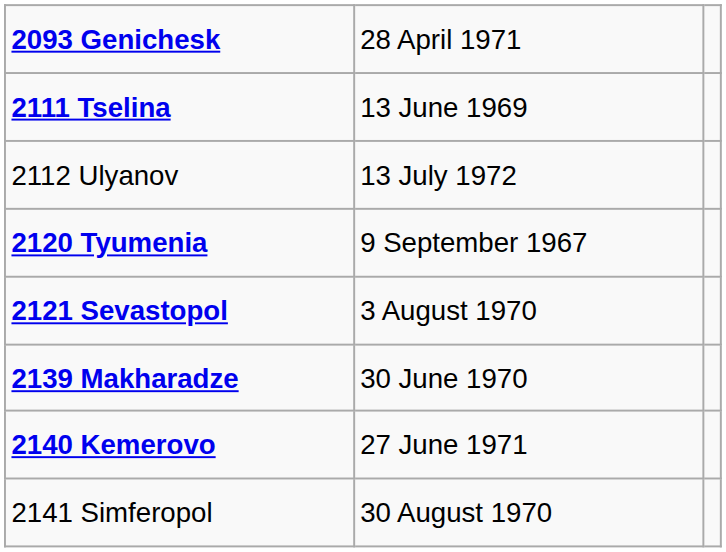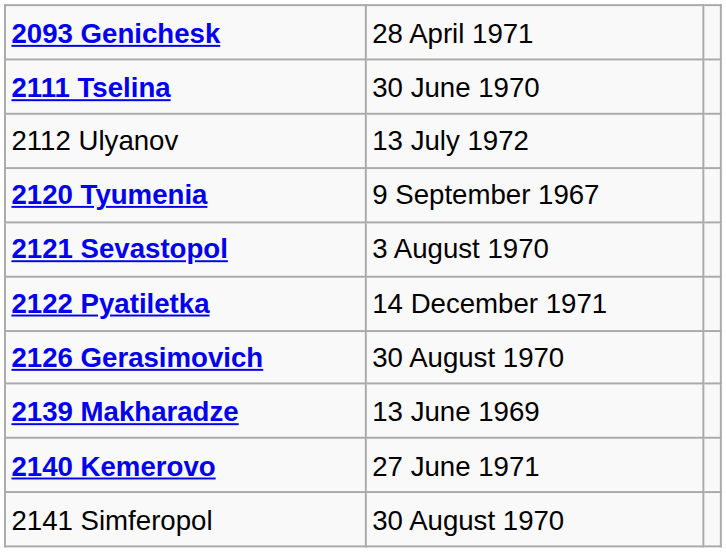(444, 107) 13 June 1969 -> (456, 87) 30 June 1970
+ row: (110, 303)
+ row: (137, 357)
(444, 378) 30 June 1970 -> (456, 411) 13 June 1969
